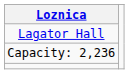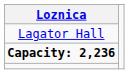(61, 53) normal -> (61, 53) bold
